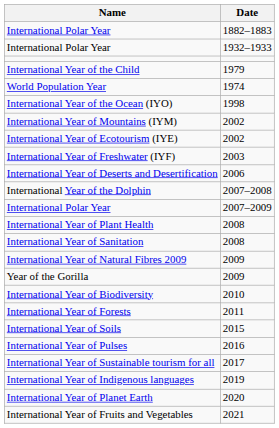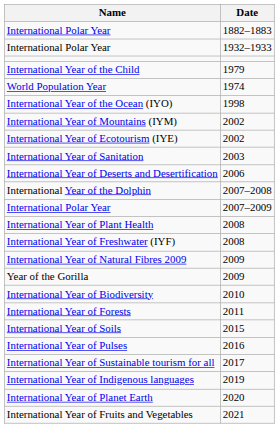(91, 156) International Year of Freshwater (IYF) -> (75, 156) International Year of Sanitation
(75, 242) International Year of Sanitation -> (91, 242) International Year of Freshwater (IYF)
